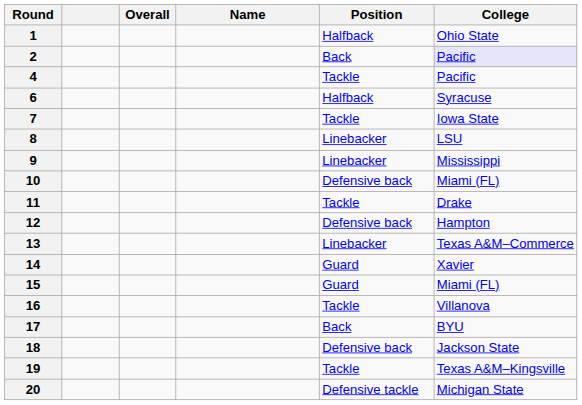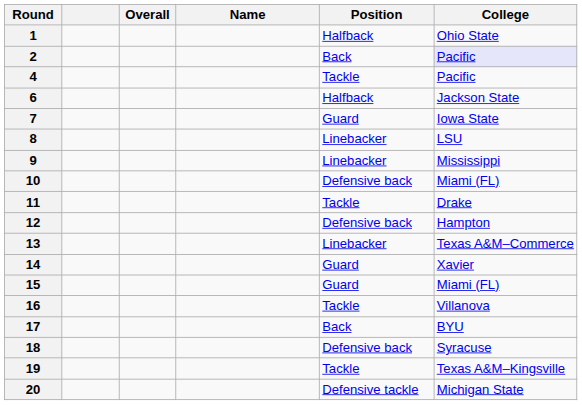(464, 98) Syracuse -> (478, 98) Jackson State
(341, 118) Tackle -> (341, 118) Guard
(478, 347) Jackson State -> (464, 347) Syracuse
